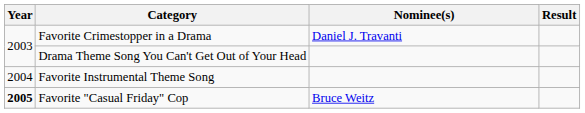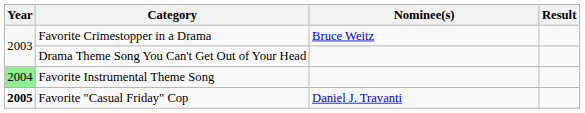(357, 35) Daniel J. Travanti -> (343, 35) Bruce Weitz
(20, 77) no background -> (20, 77) lightgreen background
(343, 98) Bruce Weitz -> (357, 98) Daniel J. Travanti
